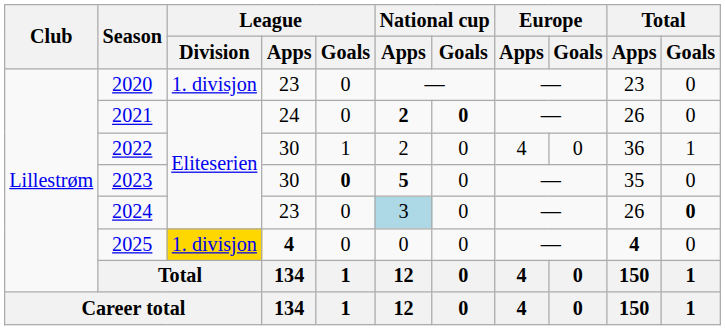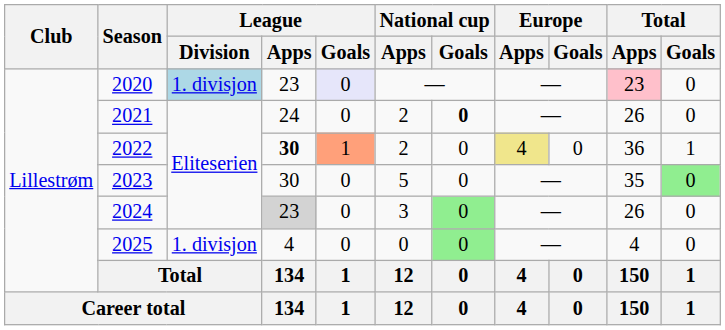(214, 84) no background -> (214, 84) lightblue background
(345, 84) no background -> (345, 84) lavender background
(634, 84) no background -> (634, 84) pink background
(404, 116) bold -> (404, 116) normal
(289, 148) normal -> (289, 148) bold
(345, 148) no background -> (345, 148) lightsalmon background
(521, 148) no background -> (521, 148) khaki background
(345, 180) bold -> (345, 180) normal
(404, 180) bold -> (404, 180) normal
(691, 180) no background -> (691, 180) lightgreen background
(289, 212) no background -> (289, 212) lightgrey background
(404, 212) lightblue background -> (404, 212) no background
(463, 212) no background -> (463, 212) lightgreen background
(691, 212) bold -> (691, 212) normal
(214, 244) gold background -> (214, 244) no background
(289, 244) bold -> (289, 244) normal
(463, 244) no background -> (463, 244) lightgreen background
(634, 244) bold -> (634, 244) normal
